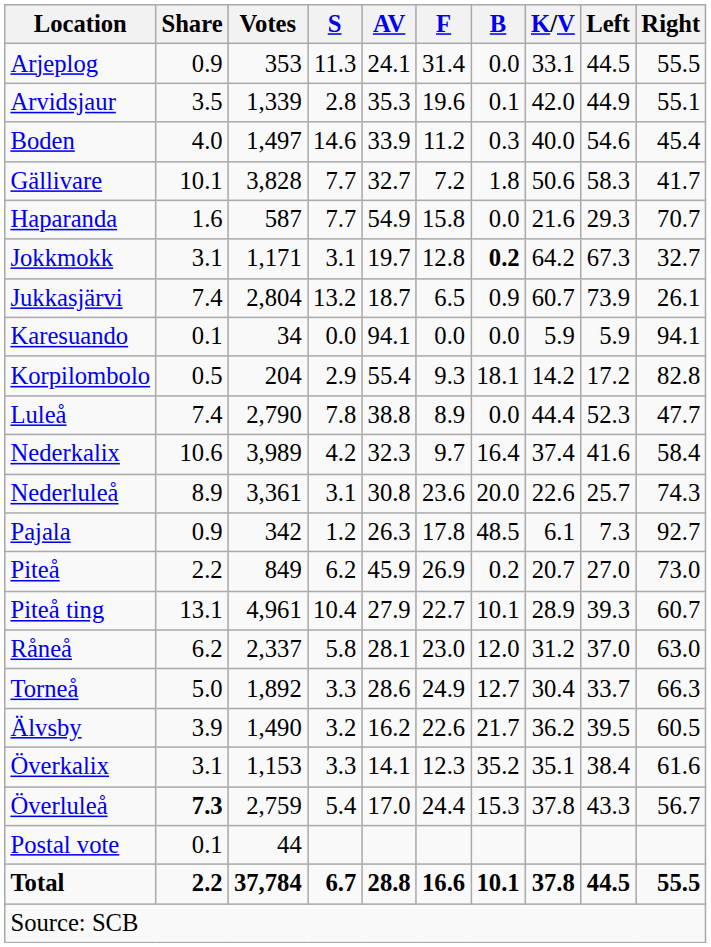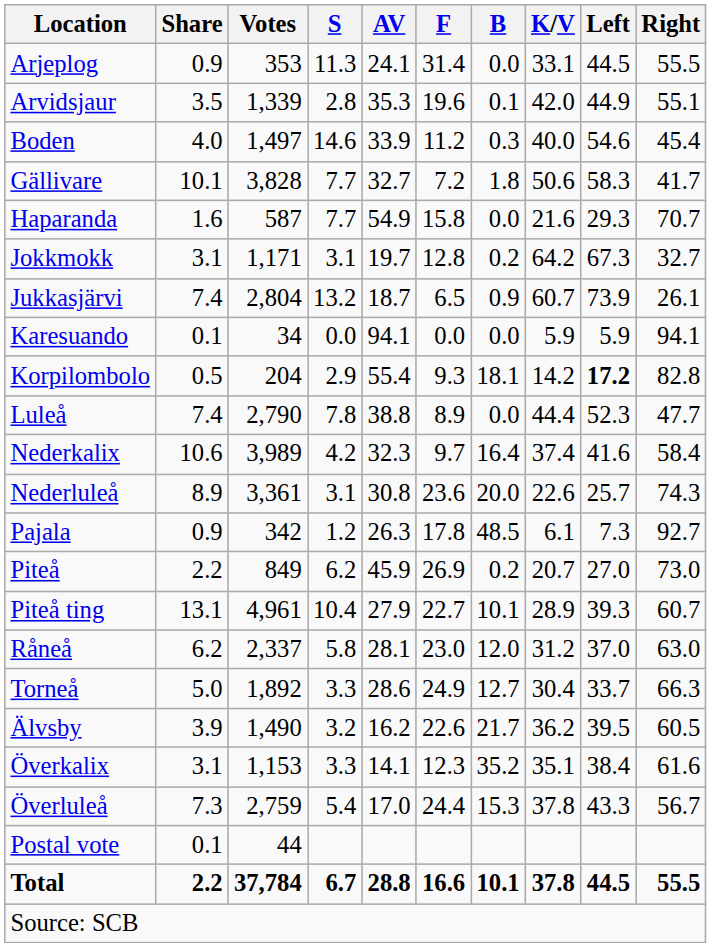(504, 258) bold -> (504, 258) normal
(608, 375) normal -> (608, 375) bold
(207, 805) bold -> (207, 805) normal
